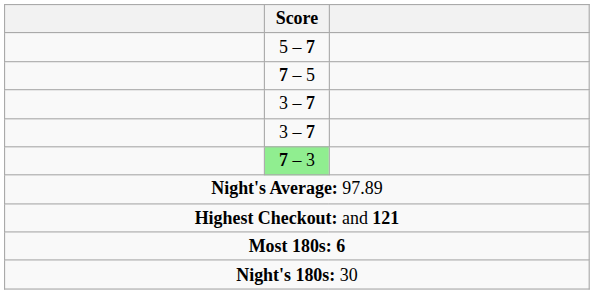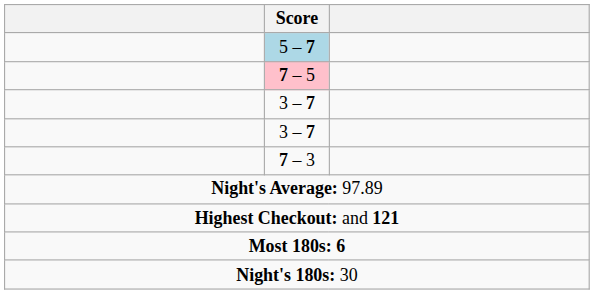(297, 47) no background -> (297, 47) lightblue background
(297, 75) no background -> (297, 75) pink background
(297, 160) lightgreen background -> (297, 160) no background
